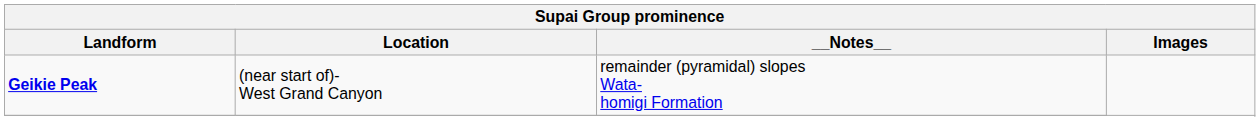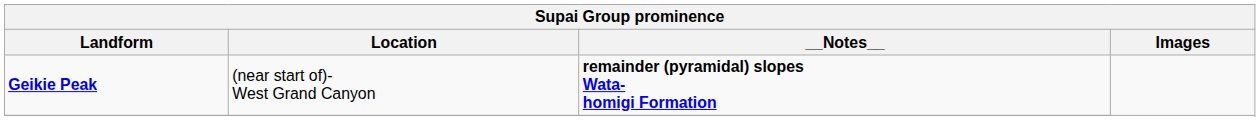(703, 85) normal -> (693, 85) bold
